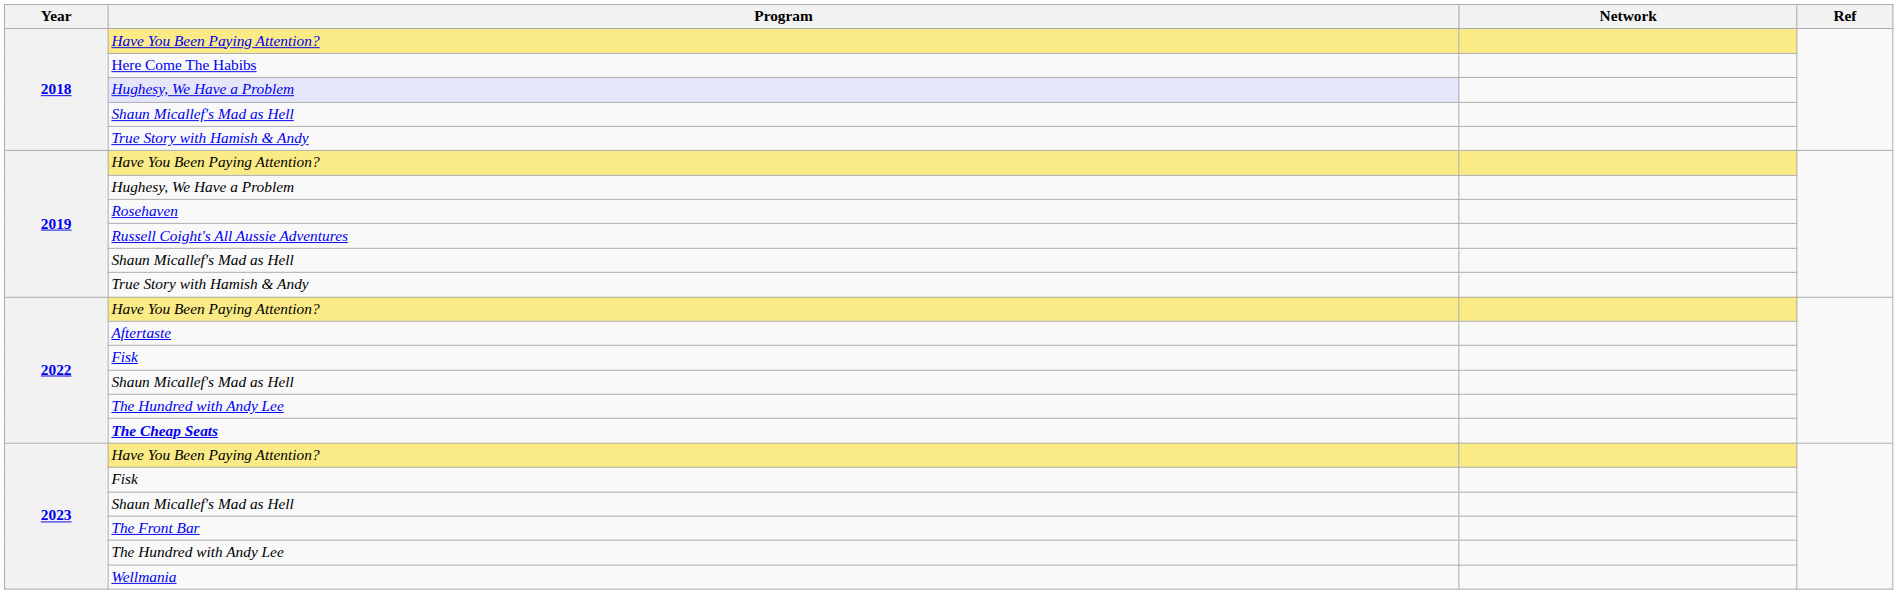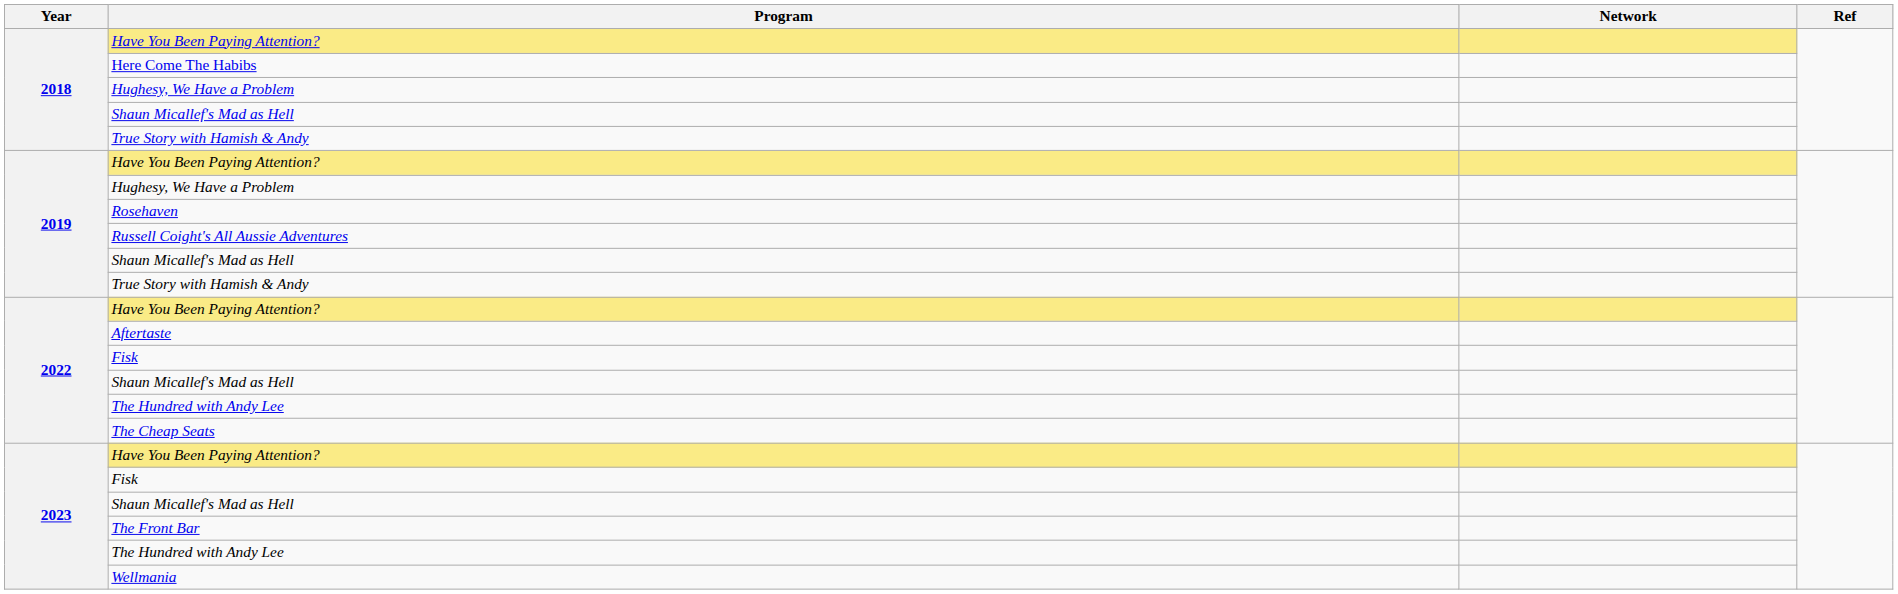(203, 89) lavender background -> (203, 89) no background
(165, 430) bold -> (163, 430) normal
